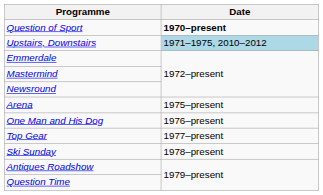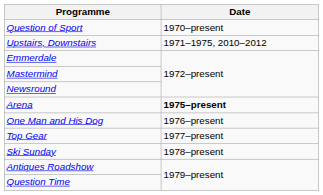(195, 27) bold -> (193, 27) normal
(215, 43) lightblue background -> (215, 43) no background
(193, 105) normal -> (195, 105) bold
